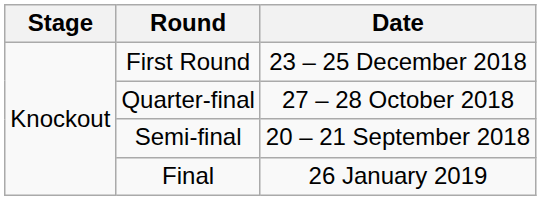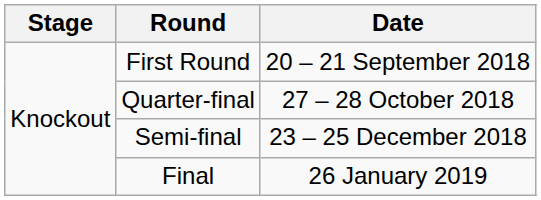(398, 61) 23 – 25 December 2018 -> (398, 61) 20 – 21 September 2018
(398, 137) 20 – 21 September 2018 -> (398, 137) 23 – 25 December 2018
